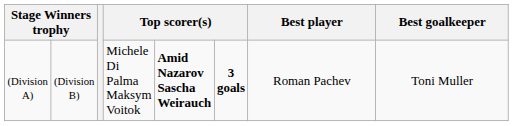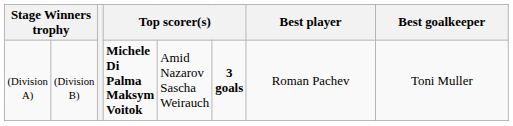(129, 80) normal -> (130, 80) bold
(184, 80) bold -> (185, 80) normal
